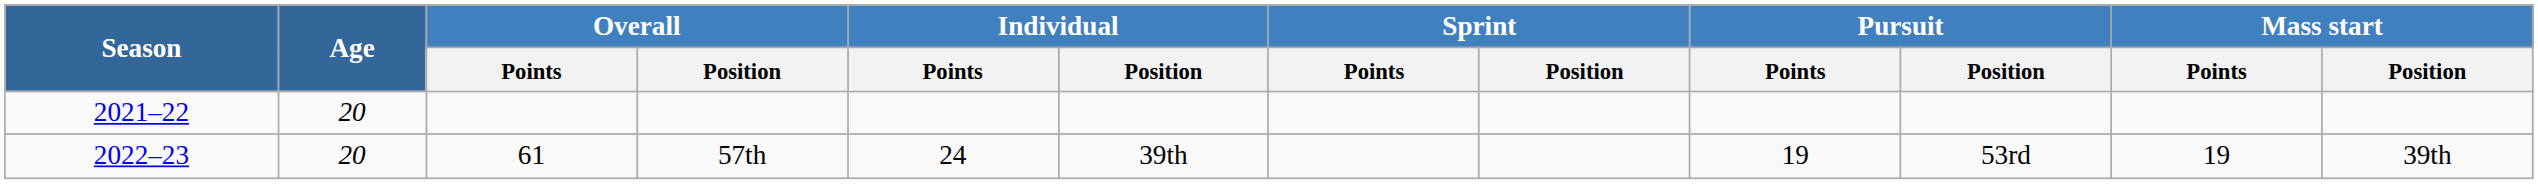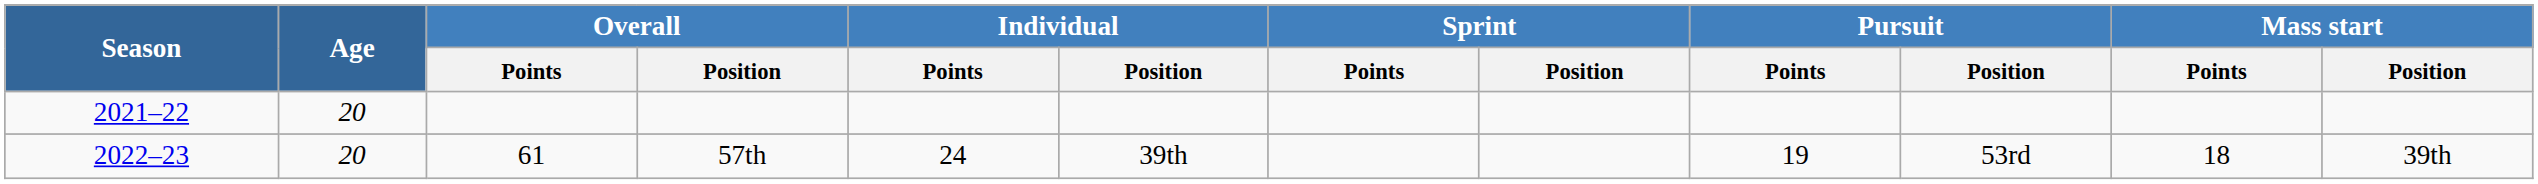(2217, 155) 19 -> (2217, 155) 18
